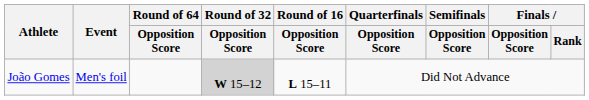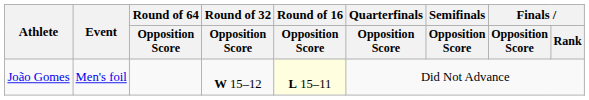(238, 85) lightgrey background -> (238, 85) no background
(310, 85) no background -> (310, 85) lightyellow background
